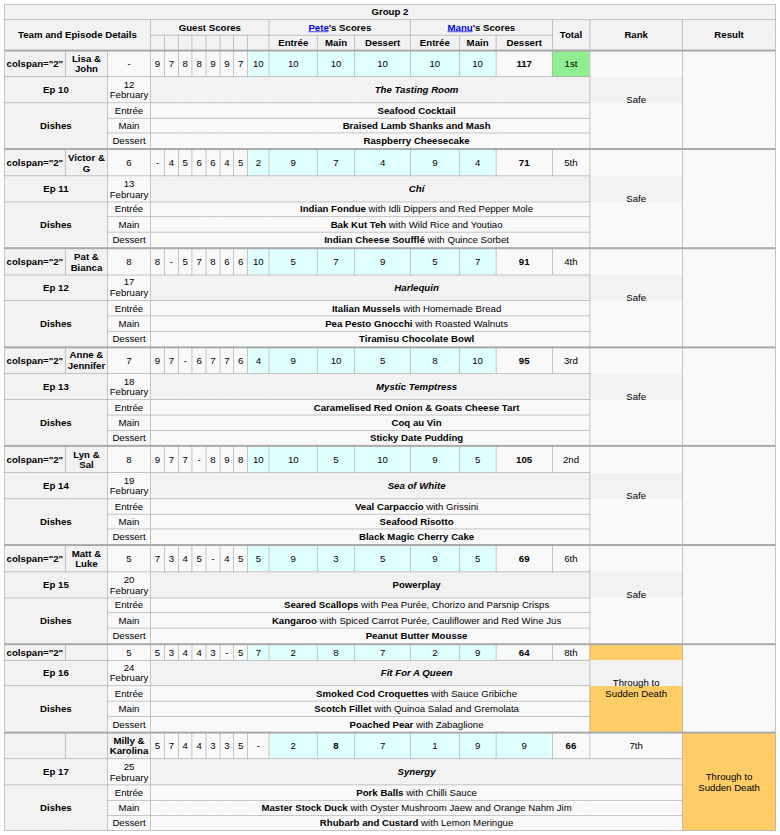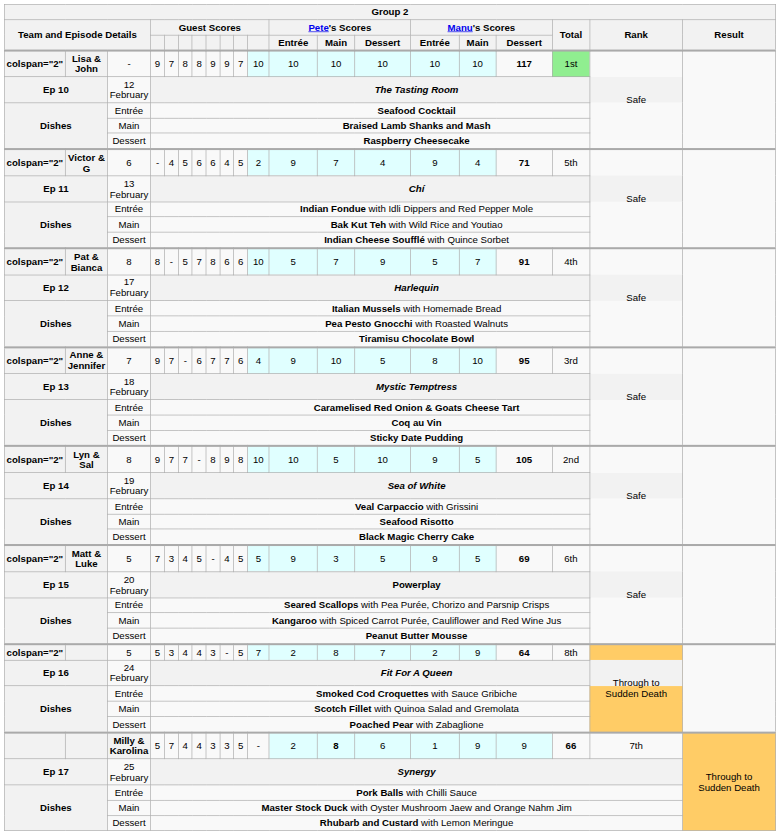(383, 746) 7 -> (383, 746) 6
